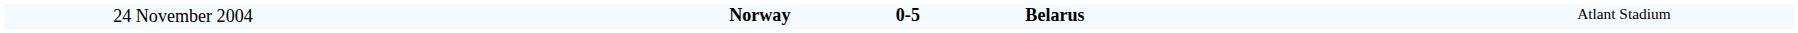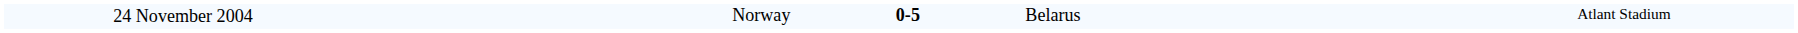(760, 15) bold -> (761, 15) normal
(1055, 15) bold -> (1053, 15) normal
